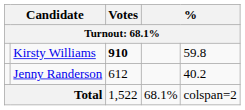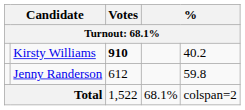(195, 53) 59.8 -> (195, 53) 40.2
(195, 74) 40.2 -> (195, 74) 59.8
